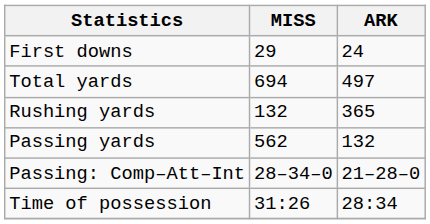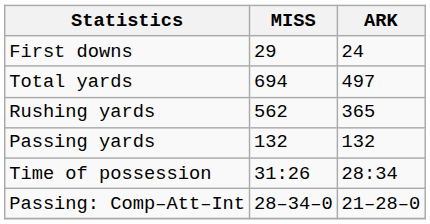(271, 112) 132 -> (271, 112) 562
(271, 143) 562 -> (271, 143) 132
rows swapped: (127, 173) <-> (110, 204)
